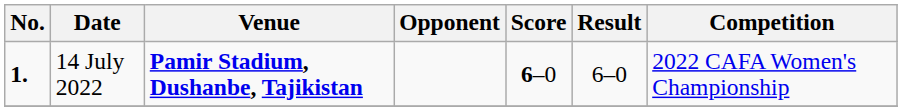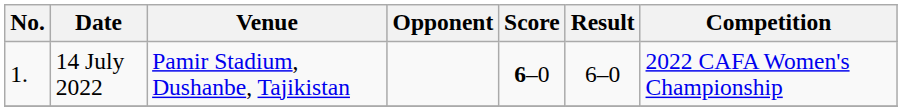(19, 73) bold -> (19, 73) normal
(256, 73) bold -> (251, 73) normal
